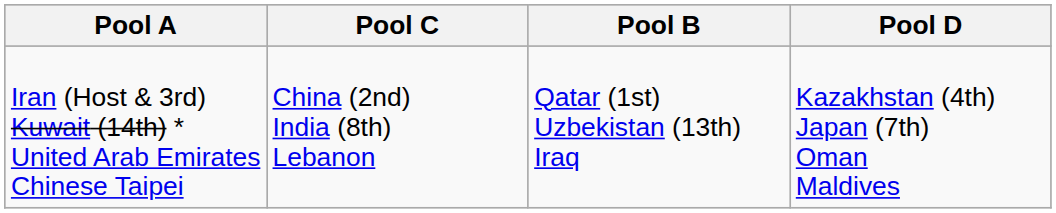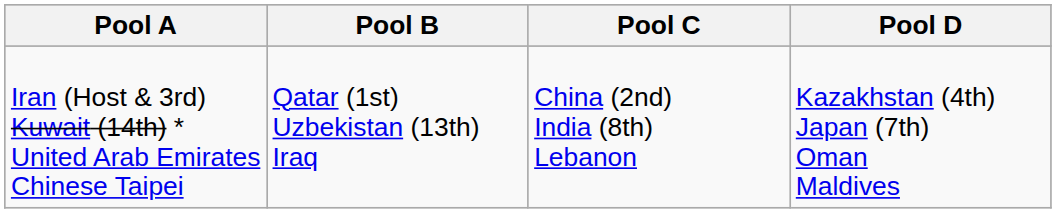columns swapped: (659, 25) <-> (397, 25)
